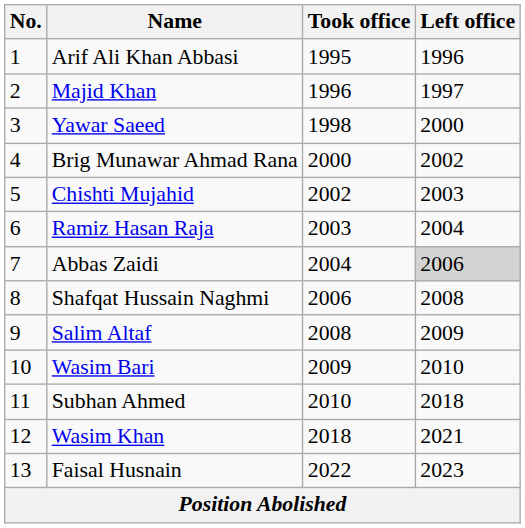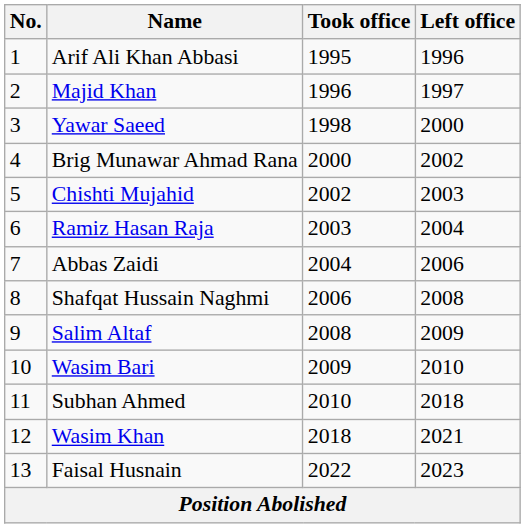(442, 263) lightgrey background -> (442, 263) no background
